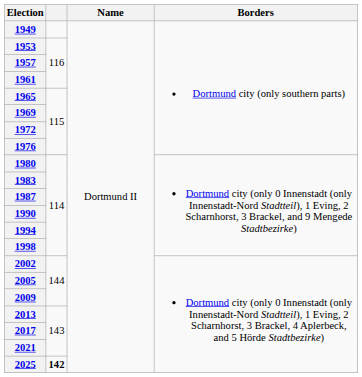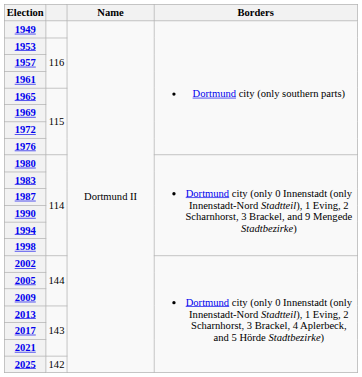(57, 364) bold -> (57, 364) normal
